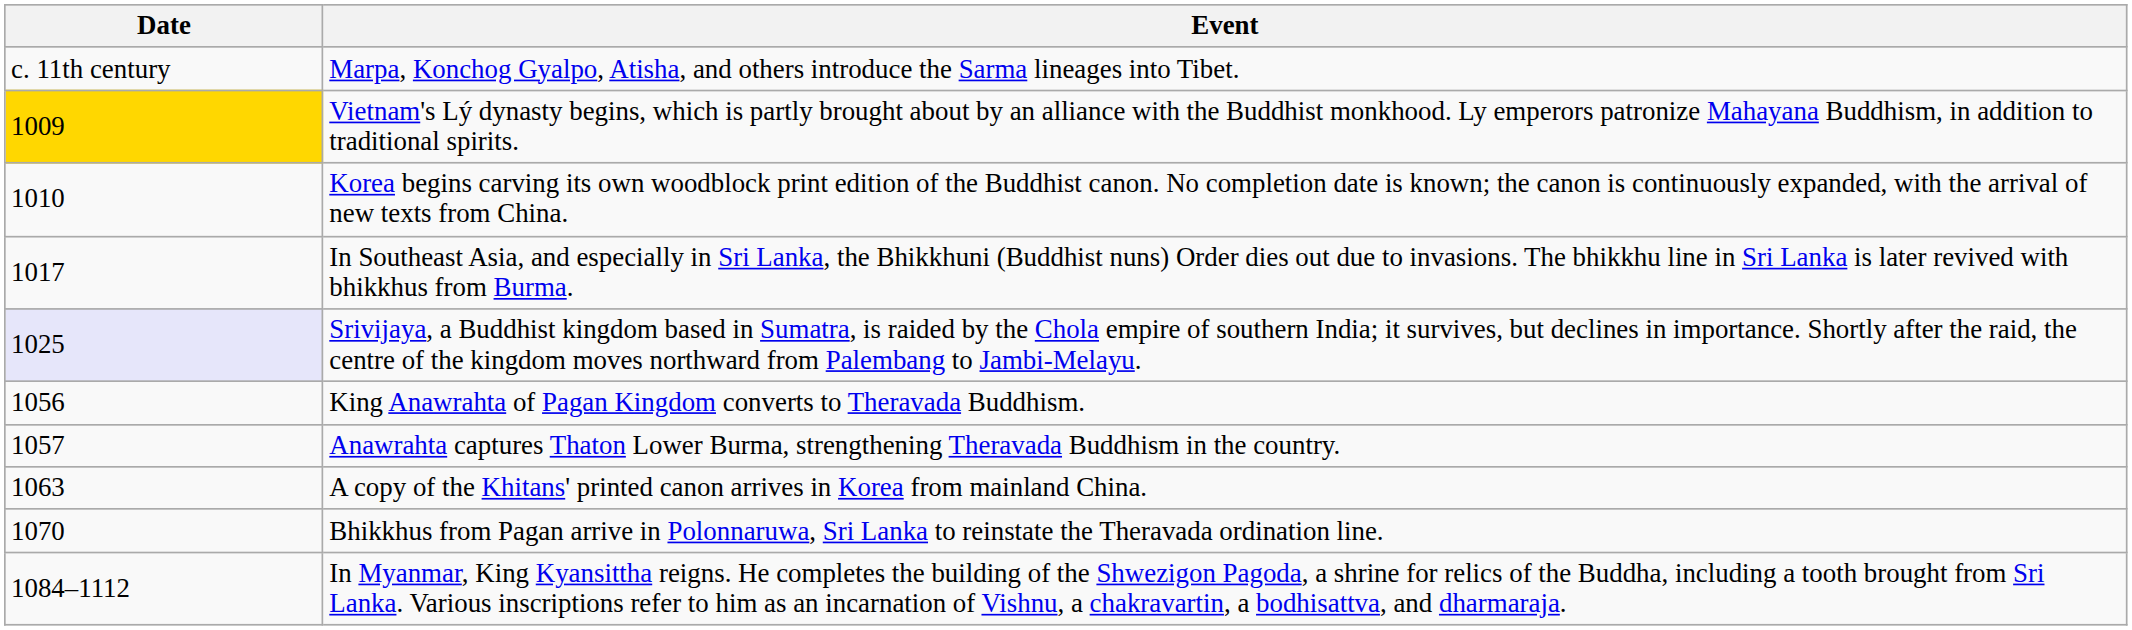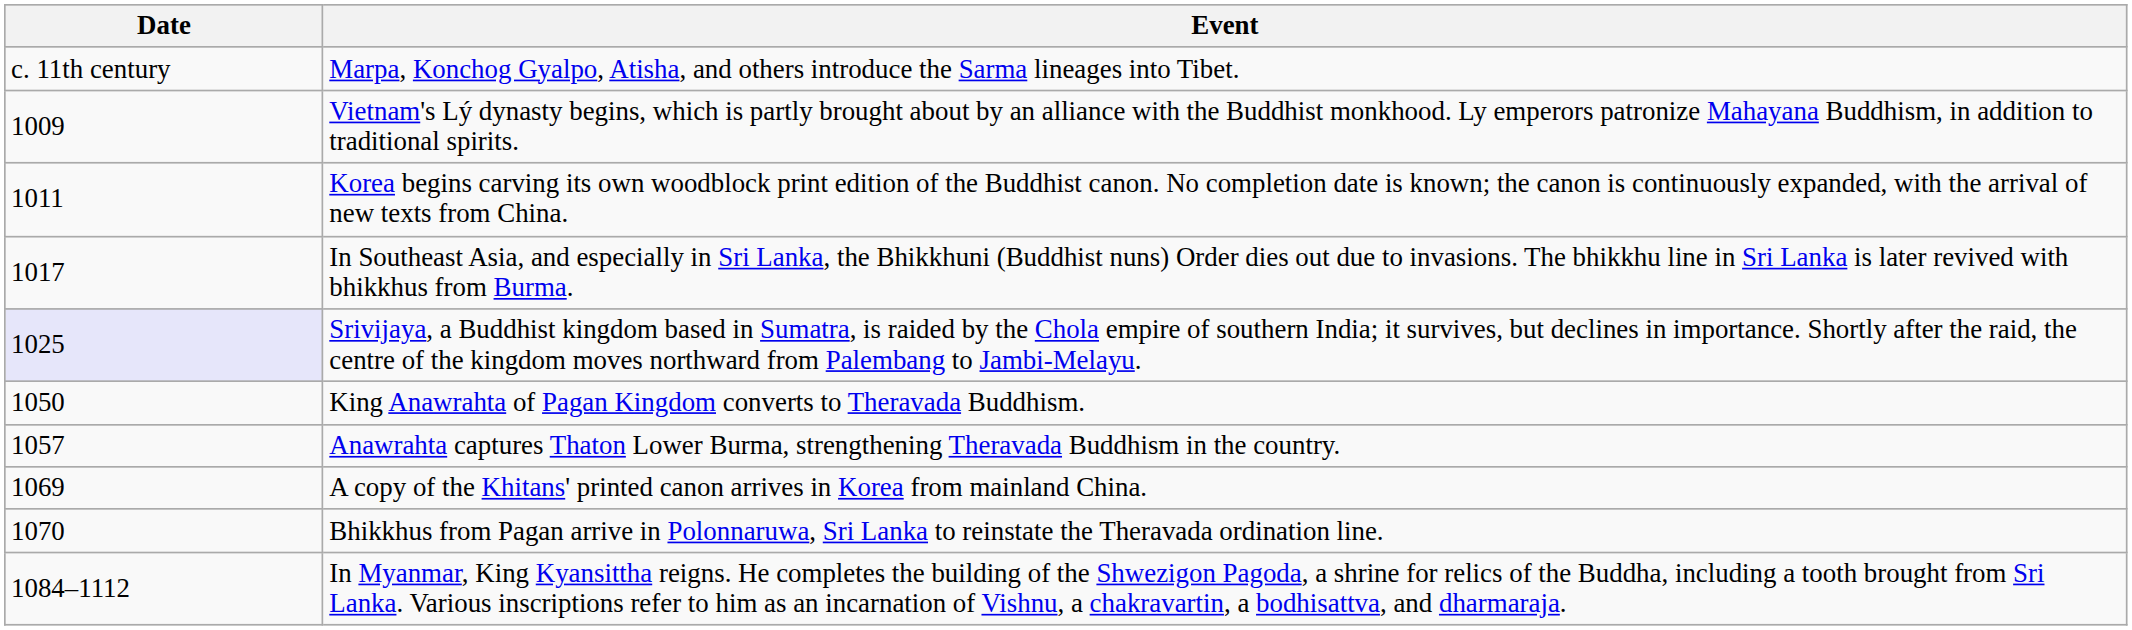(38, 126) gold background -> (38, 126) no background
(38, 199) 1010 -> (37, 199) 1011
(38, 402) 1056 -> (38, 402) 1050
(38, 487) 1063 -> (38, 487) 1069
